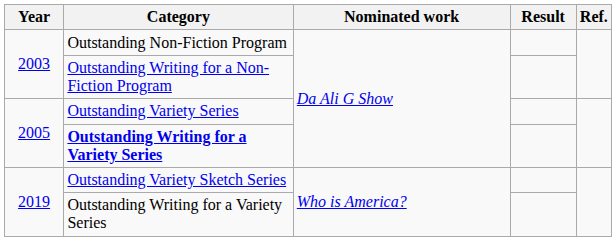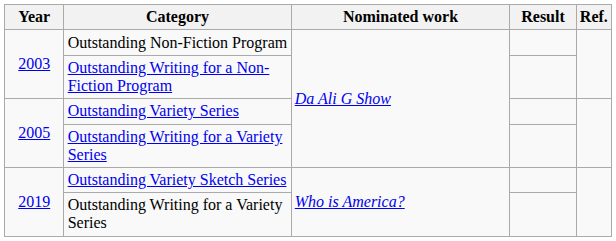(157, 145) bold -> (175, 145) normal
